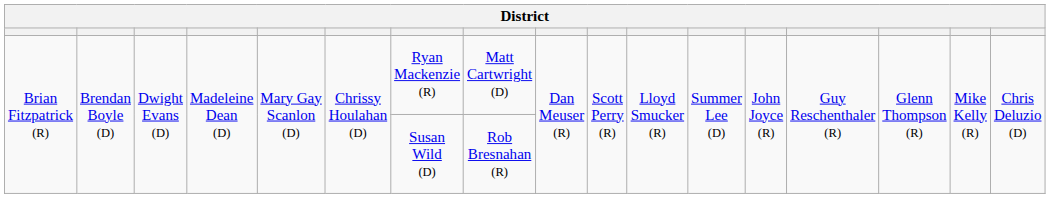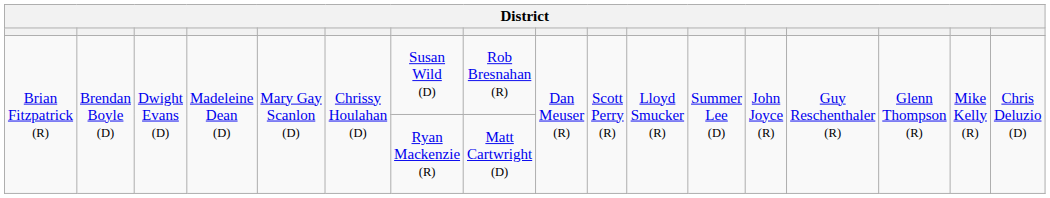(427, 74) Ryan Mackenzie (R) -> (427, 74) Susan Wild (D)
(500, 74) Matt Cartwright (D) -> (500, 74) Rob Bresnahan (R)
(427, 154) Susan Wild (D) -> (427, 154) Ryan Mackenzie (R)
(500, 154) Rob Bresnahan (R) -> (500, 154) Matt Cartwright (D)
